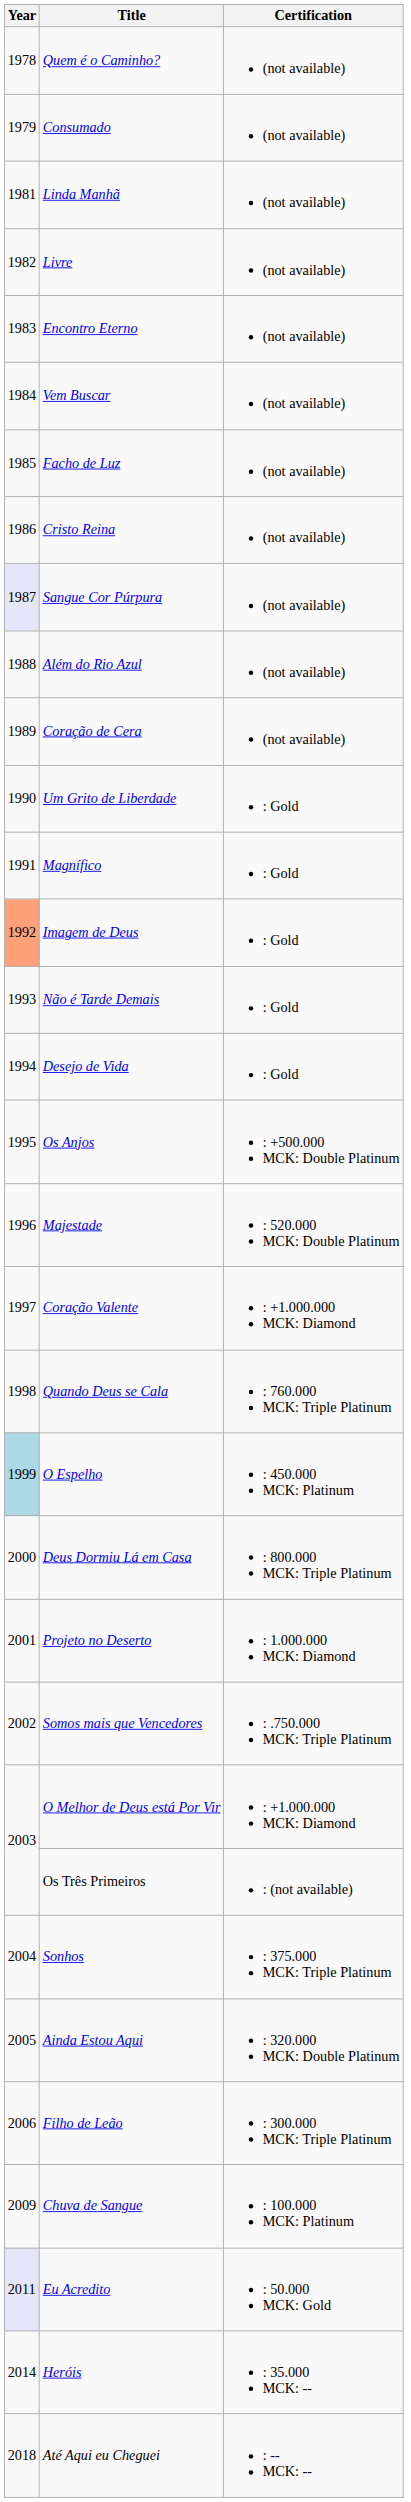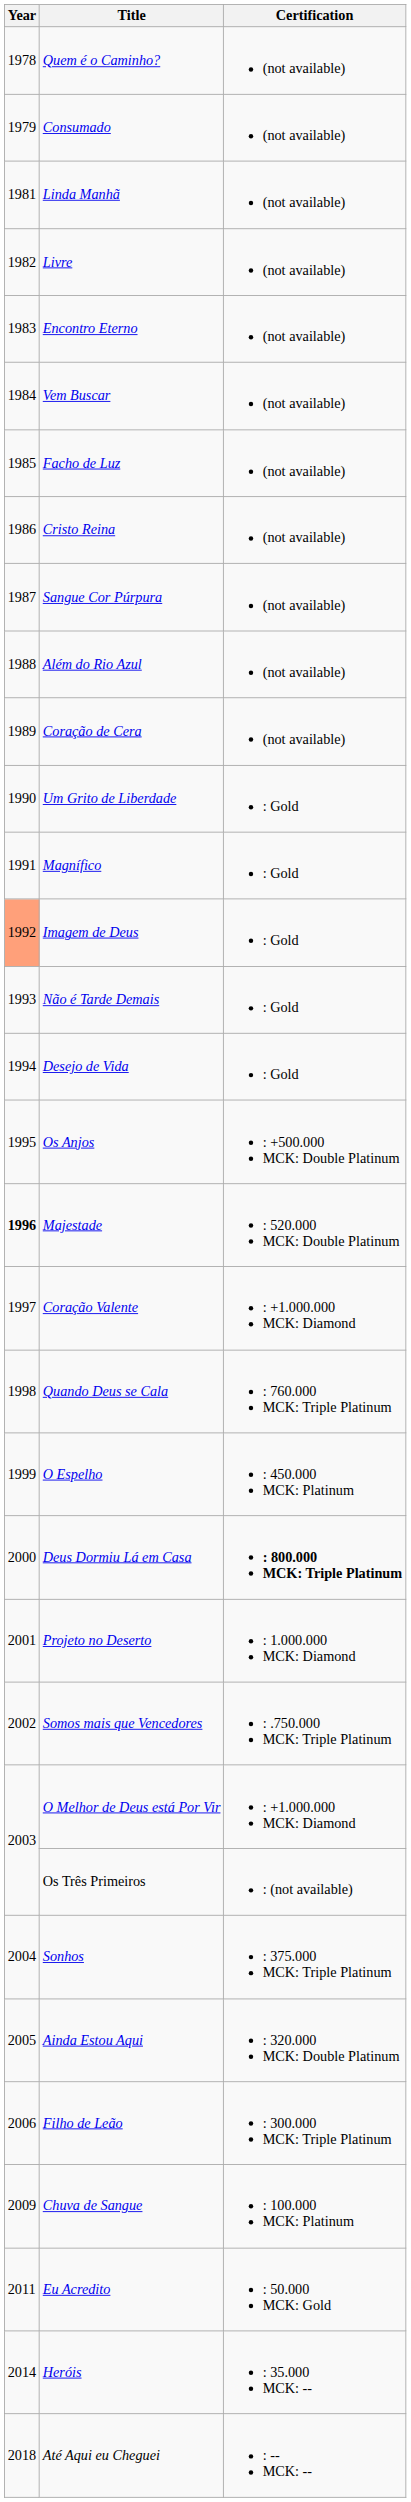(22, 597) lavender background -> (22, 597) no background
(22, 1225) normal -> (22, 1225) bold
(22, 1474) lightblue background -> (22, 1474) no background
(313, 1565) normal -> (315, 1565) bold
(22, 2289) lavender background -> (22, 2289) no background
